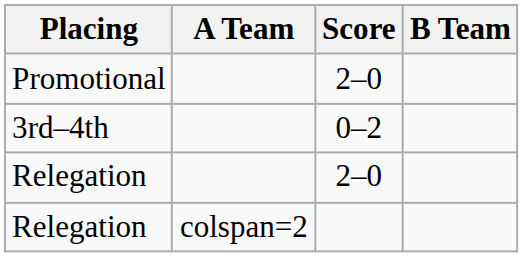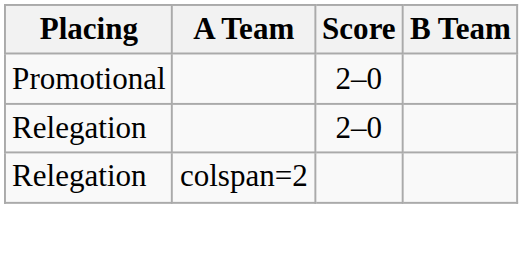- row: (60, 127)
